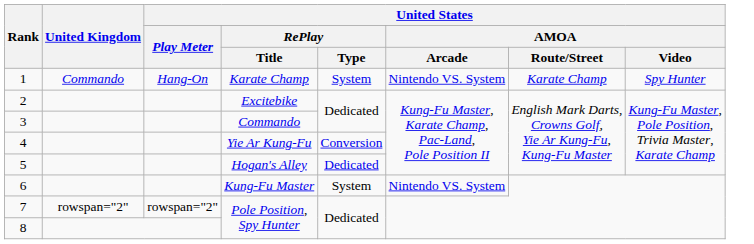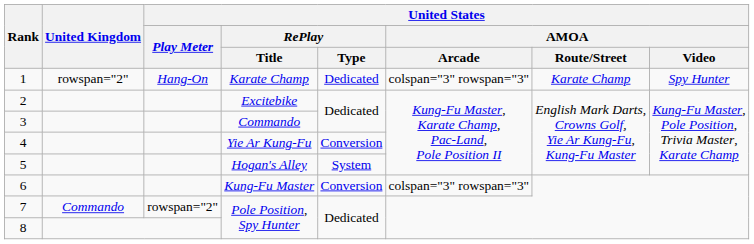(93, 79) Commando -> (93, 79) rowspan="2"
(351, 79) System -> (351, 79) Dedicated
(447, 79) Nintendo VS. System -> (459, 79) colspan="3" rowspan="3"
(351, 164) Dedicated -> (351, 164) System
(351, 185) System -> (351, 185) Conversion
(447, 185) Nintendo VS. System -> (459, 185) colspan="3" rowspan="3"
(93, 206) rowspan="2" -> (93, 206) Commando
